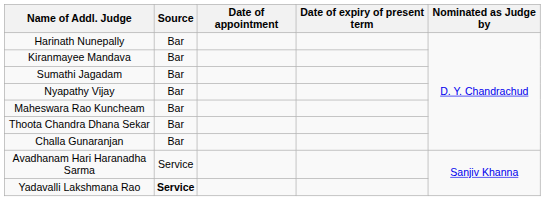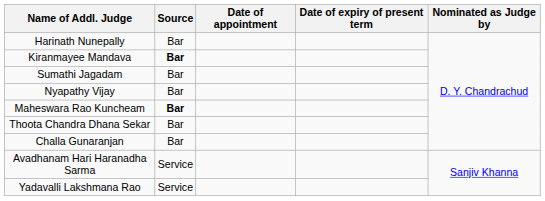(176, 58) normal -> (175, 58) bold
(176, 108) normal -> (175, 108) bold
(176, 187) bold -> (175, 187) normal
